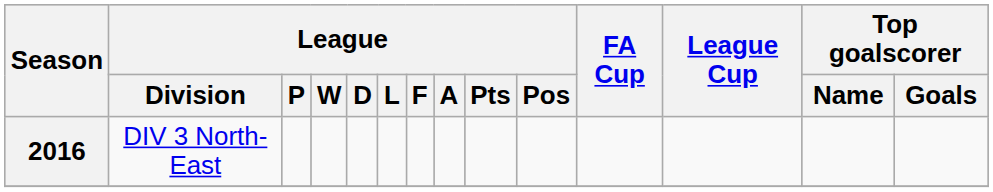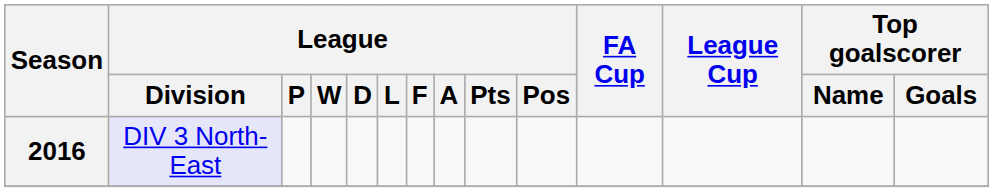(195, 151) no background -> (195, 151) lavender background
